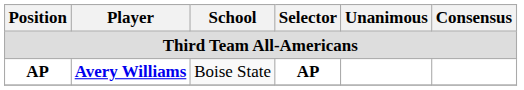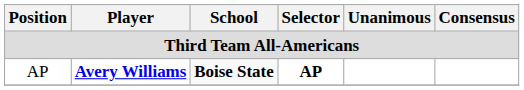(38, 71) bold -> (38, 71) normal
(233, 71) normal -> (234, 71) bold
